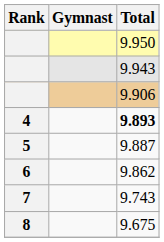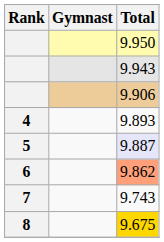(138, 120) bold -> (138, 120) normal
(138, 146) no background -> (138, 146) lavender background
(138, 172) no background -> (138, 172) lightsalmon background
(138, 224) no background -> (138, 224) gold background
